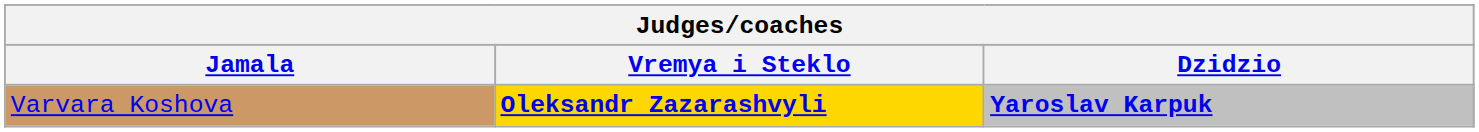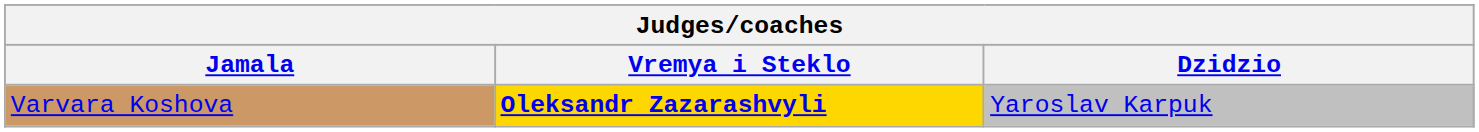(1101, 106) bold -> (1101, 106) normal
